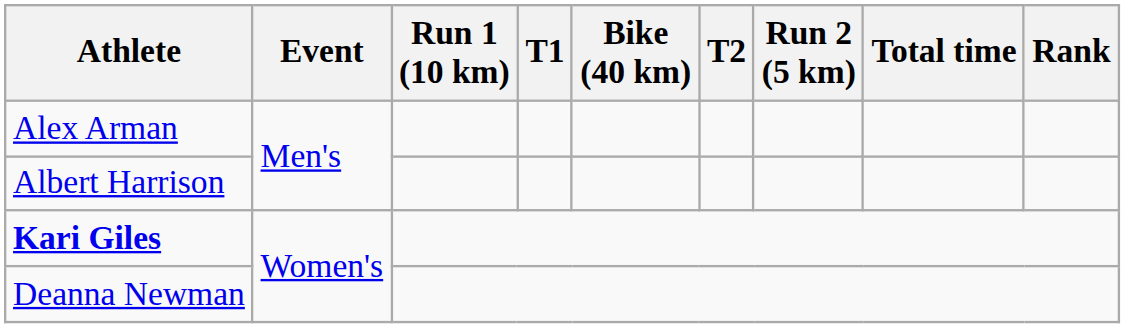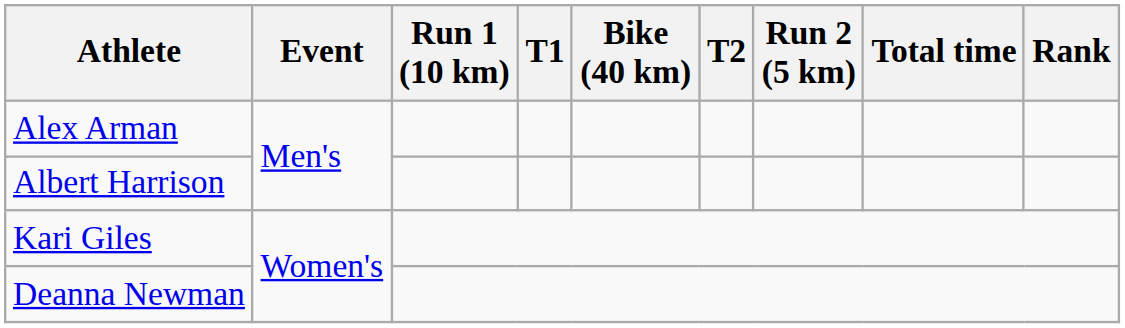(87, 238) bold -> (82, 238) normal
